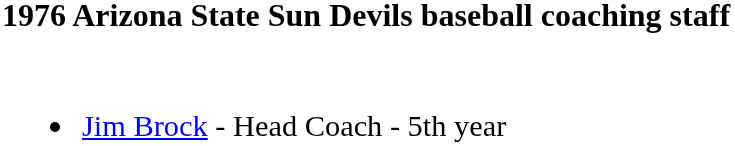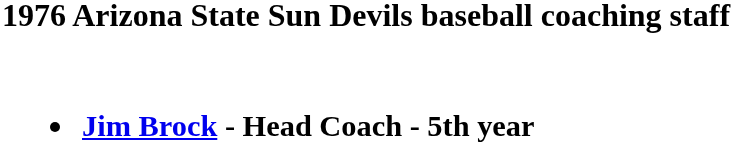(366, 126) normal -> (366, 126) bold
